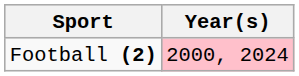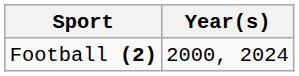(228, 55) pink background -> (228, 55) no background
